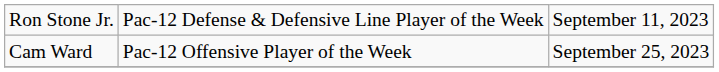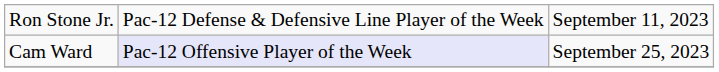(267, 50) no background -> (267, 50) lavender background
